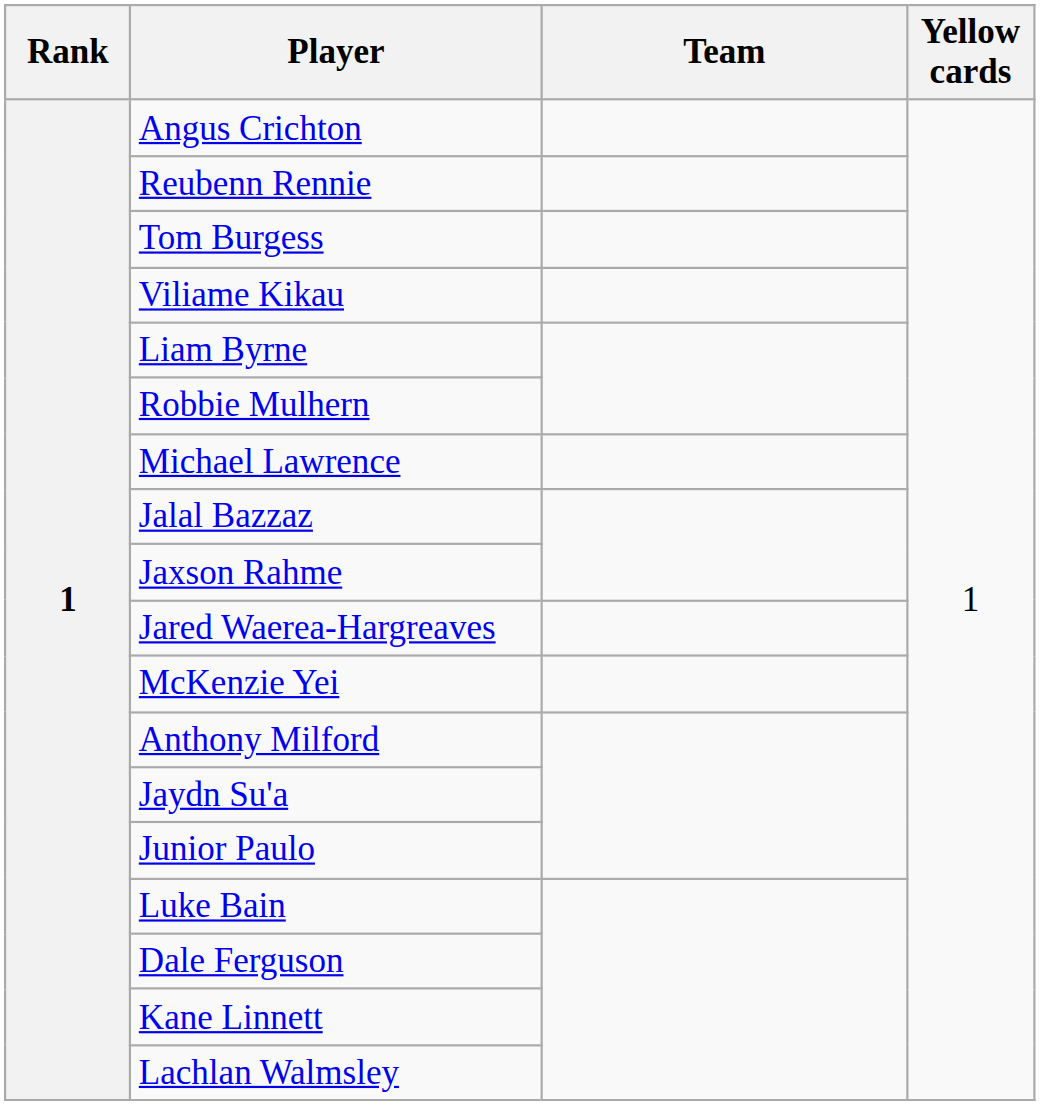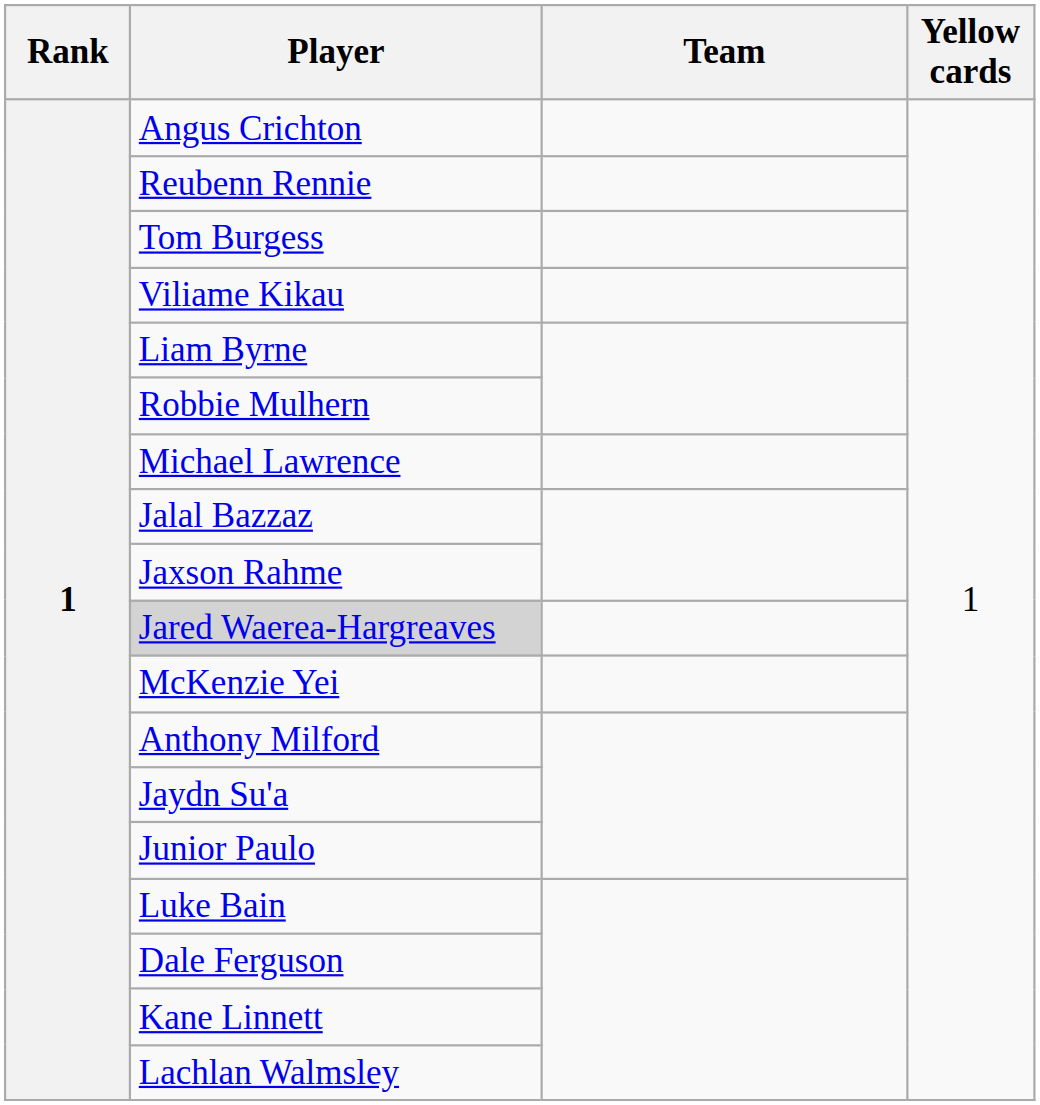(317, 627) no background -> (317, 627) lightgrey background
